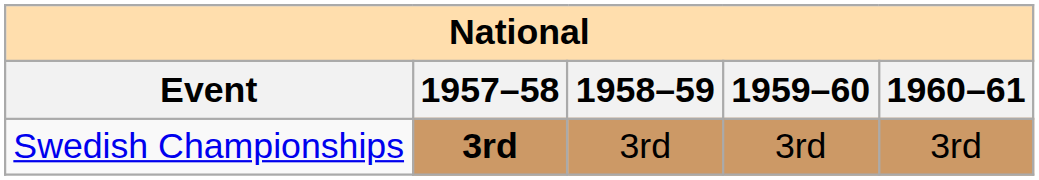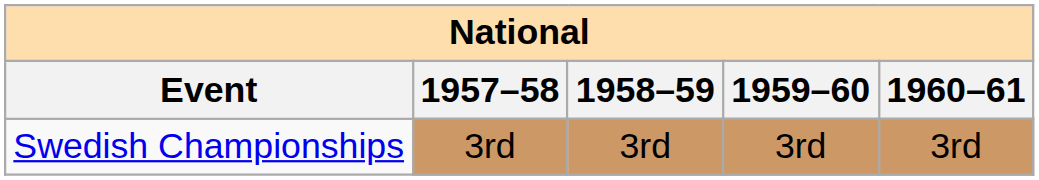(490, 145) bold -> (490, 145) normal
